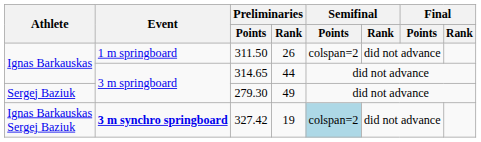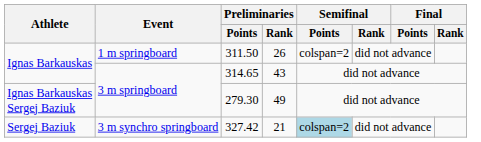(289, 73) 44 -> (279, 73) 43
(41, 93) Sergej Baziuk -> (50, 100) Ignas Barkauskas Sergej Baziuk
(50, 120) Ignas Barkauskas Sergej Baziuk -> (41, 127) Sergej Baziuk
(163, 120) bold -> (158, 127) normal
(289, 120) 19 -> (279, 127) 21
